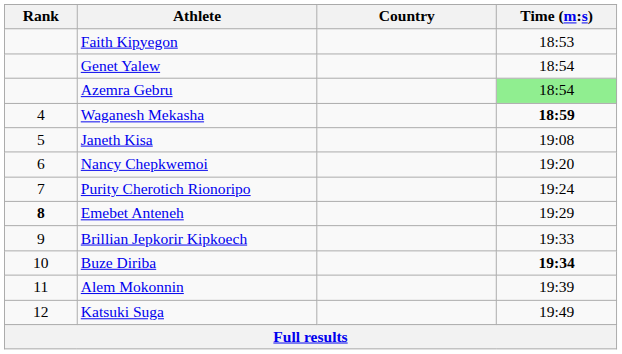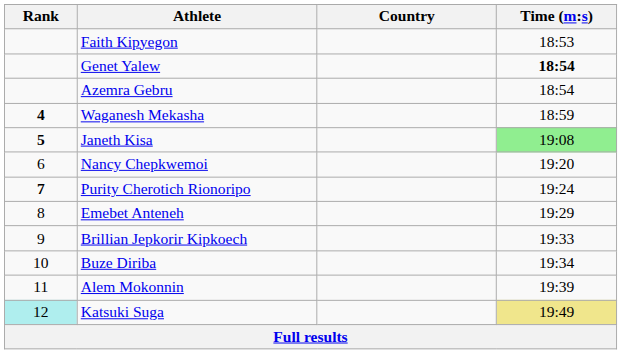(557, 66) normal -> (557, 66) bold
(557, 90) lightgreen background -> (557, 90) no background
(41, 115) normal -> (41, 115) bold
(557, 115) bold -> (557, 115) normal
(41, 139) normal -> (41, 139) bold
(557, 139) no background -> (557, 139) lightgreen background
(41, 189) normal -> (41, 189) bold
(41, 213) bold -> (41, 213) normal
(557, 262) bold -> (557, 262) normal
(41, 312) no background -> (41, 312) paleturquoise background
(557, 312) no background -> (557, 312) khaki background
